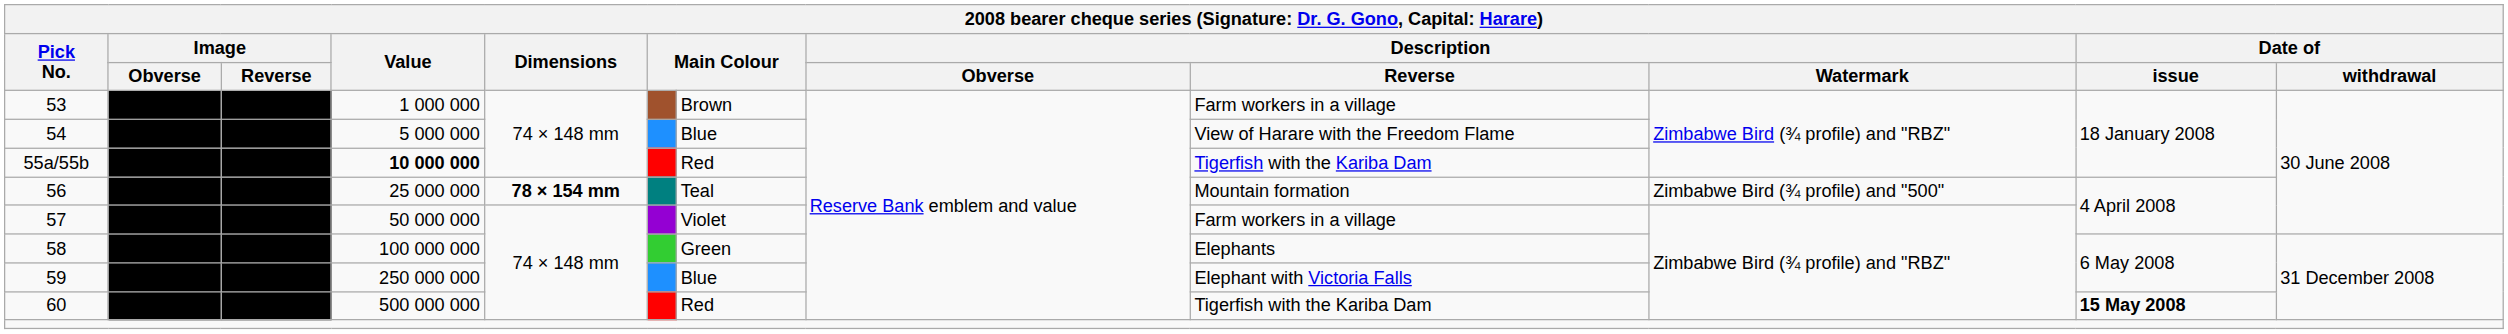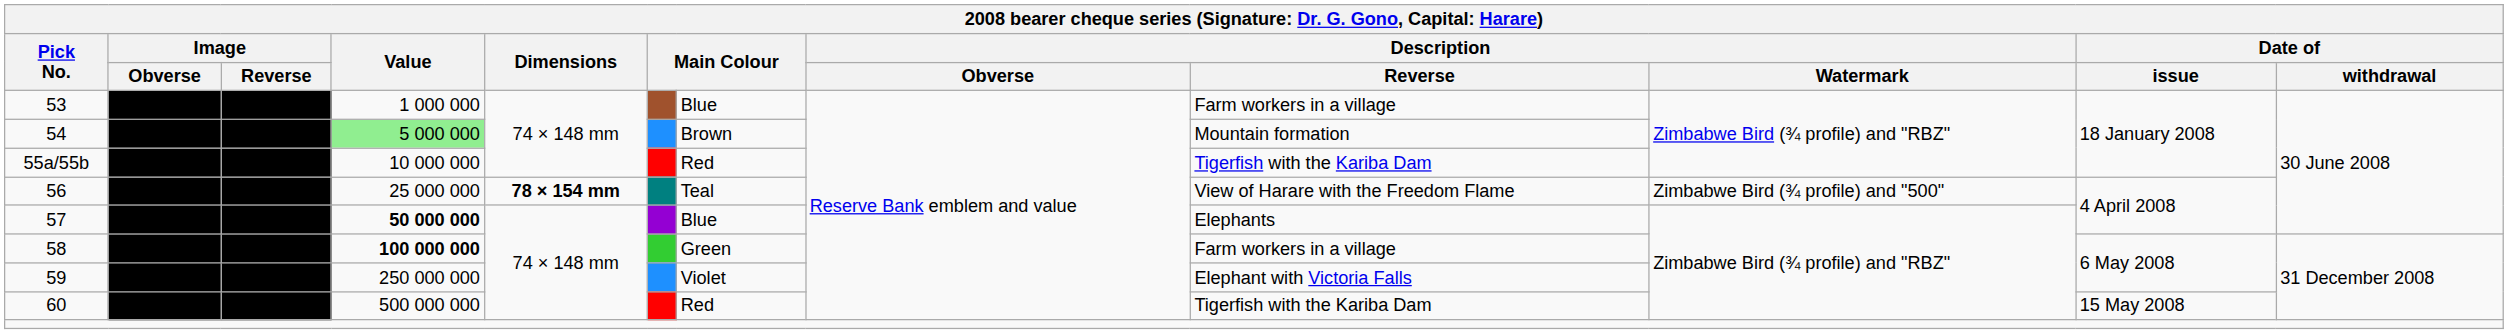(706, 105) Brown -> (699, 105) Blue
(440, 134) no background -> (440, 134) lightgreen background
(699, 134) Blue -> (706, 134) Brown
(1354, 134) View of Harare with the Freedom Flame -> (1272, 134) Mountain formation
(435, 163) bold -> (435, 163) normal
(1272, 191) Mountain formation -> (1354, 191) View of Harare with the Freedom Flame
(435, 220) normal -> (435, 220) bold
(703, 220) Violet -> (699, 220) Blue
(1295, 220) Farm workers in a village -> (1235, 220) Elephants
(430, 249) normal -> (430, 249) bold
(1235, 249) Elephants -> (1295, 249) Farm workers in a village
(699, 277) Blue -> (703, 277) Violet
(2133, 306) bold -> (2132, 306) normal
